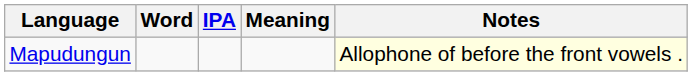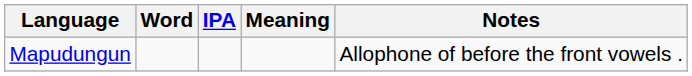(511, 53) lightyellow background -> (511, 53) no background
